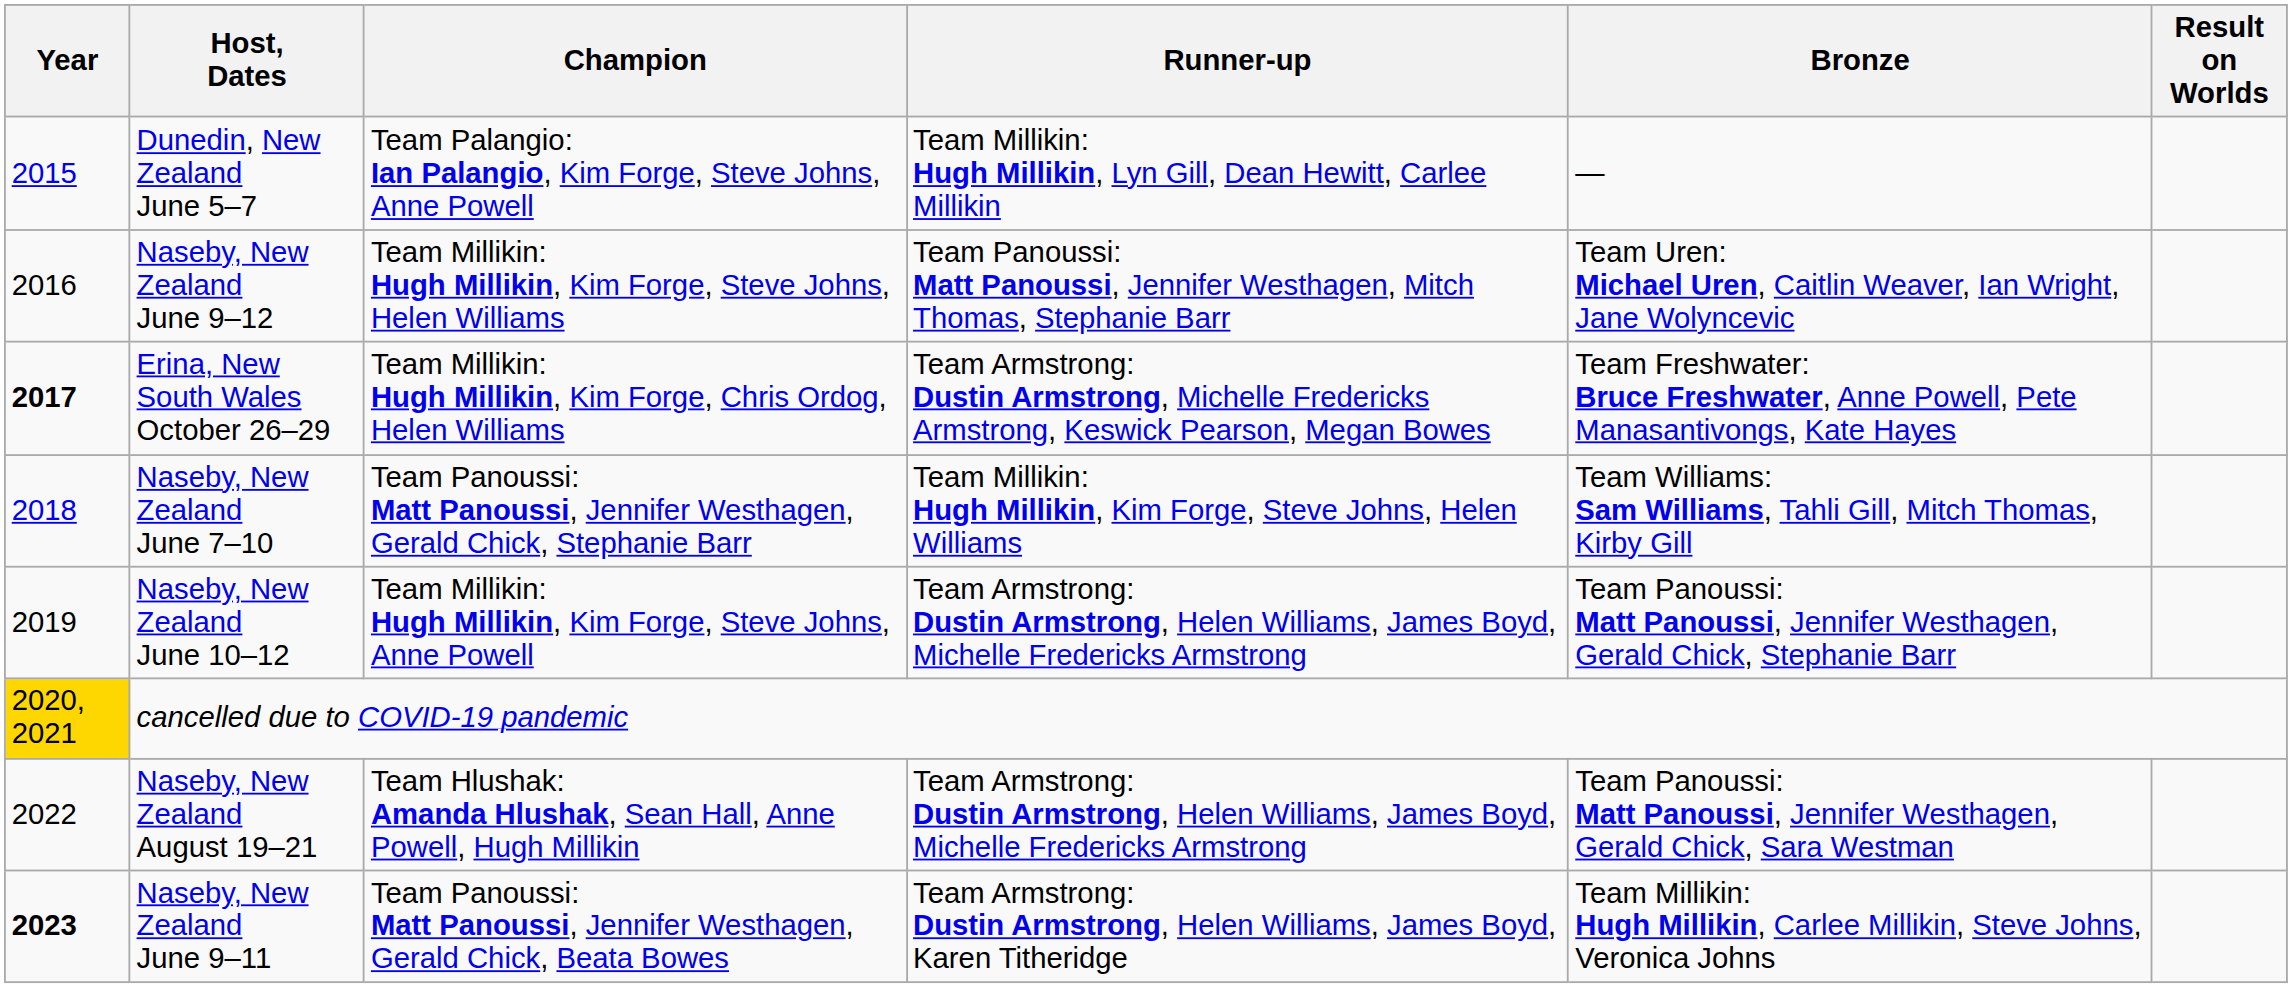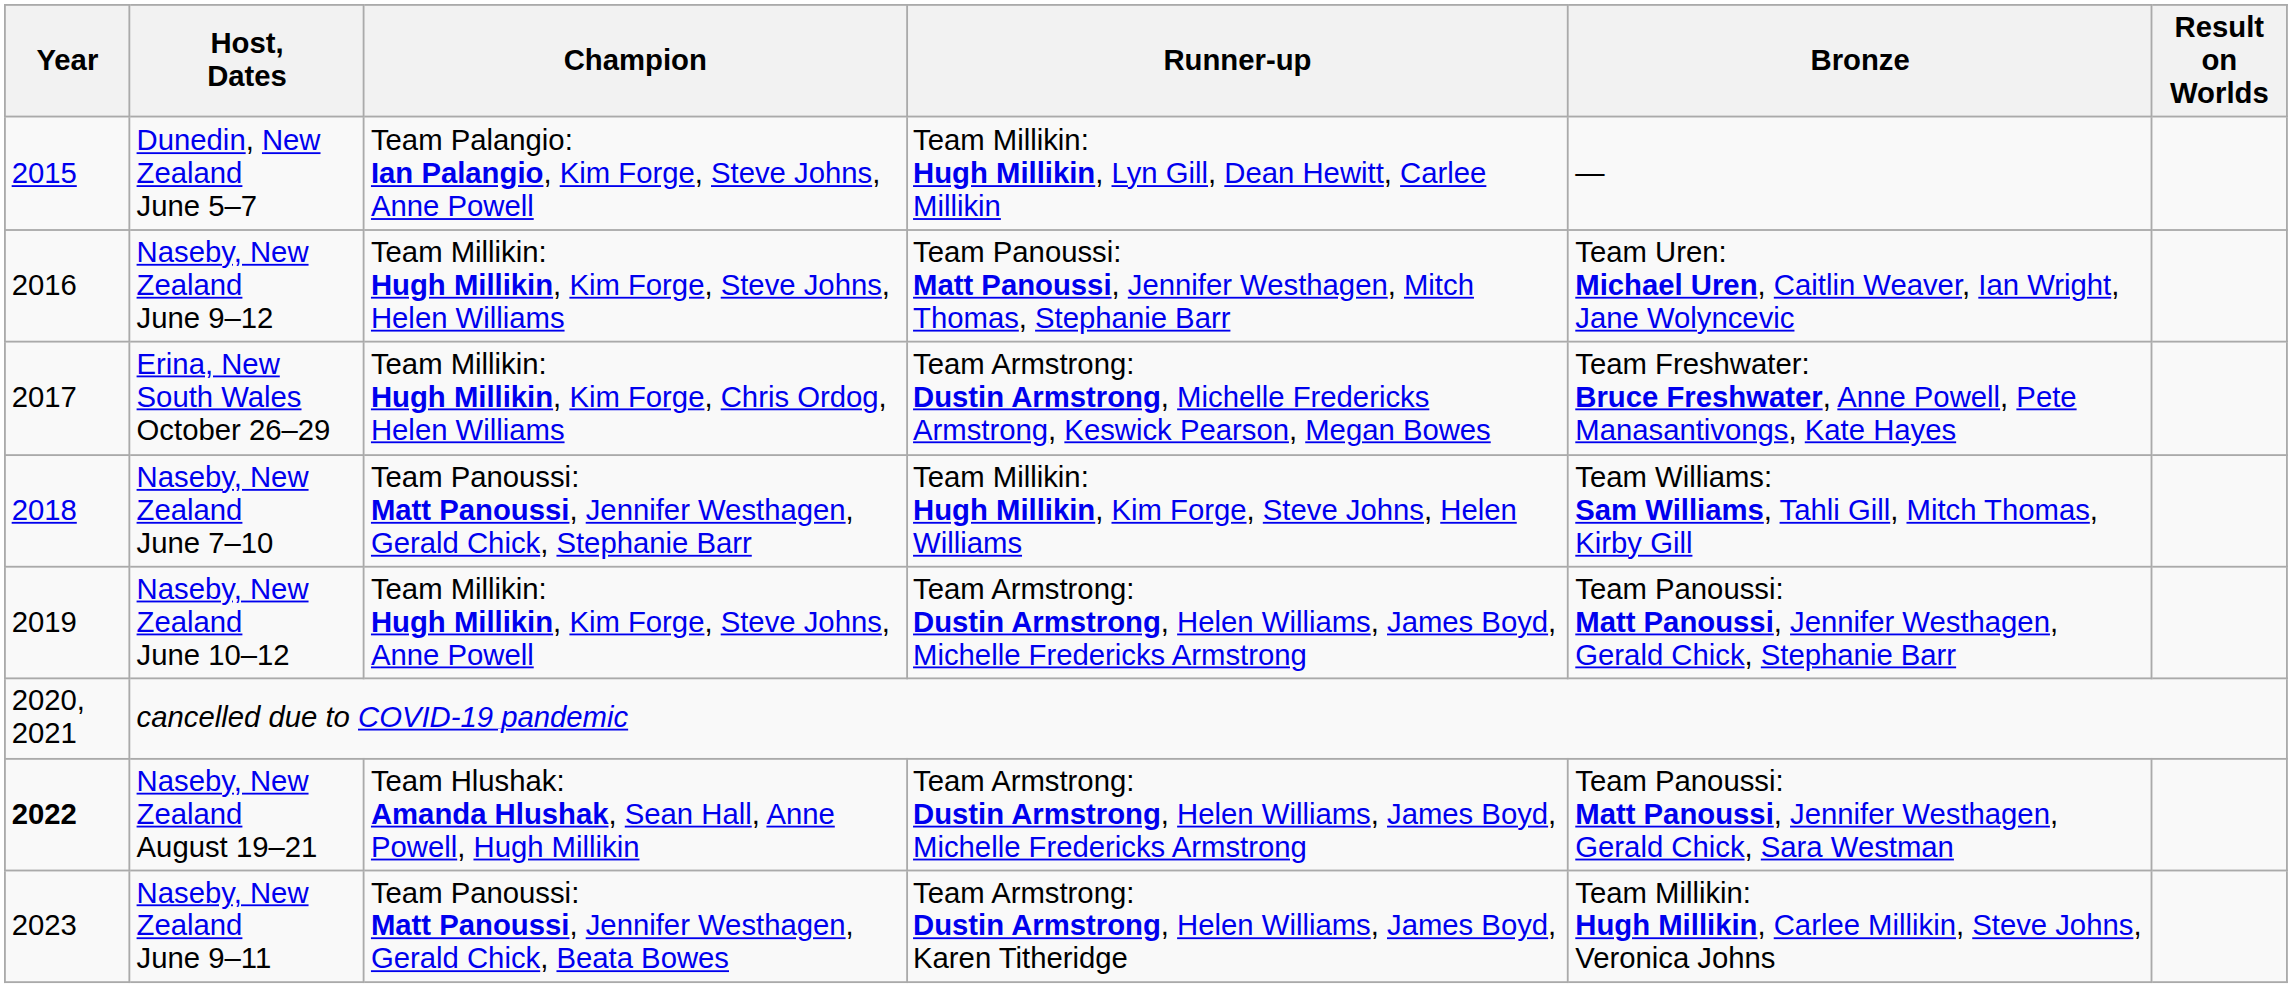(44, 397) bold -> (44, 397) normal
(48, 718) gold background -> (48, 718) no background
(44, 813) normal -> (44, 813) bold
(44, 926) bold -> (44, 926) normal
